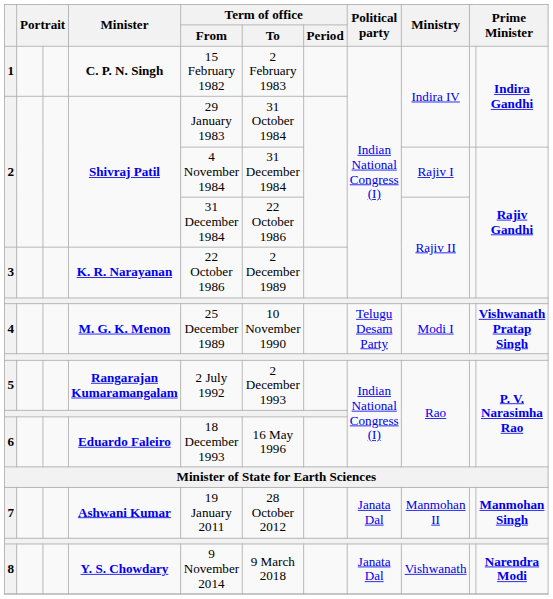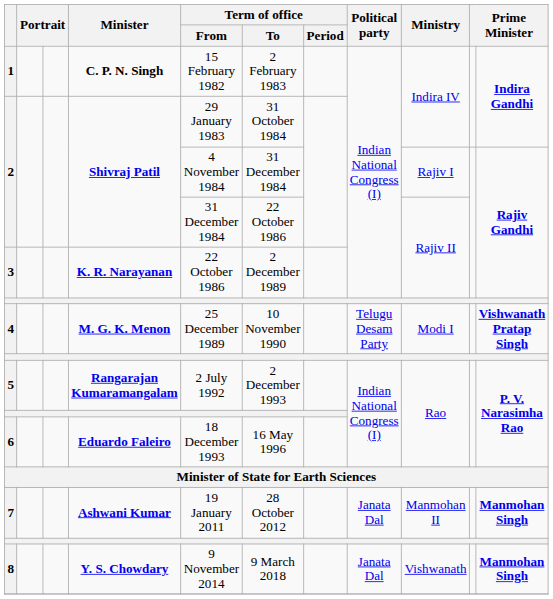(512, 569) Narendra Modi -> (512, 569) Manmohan Singh
